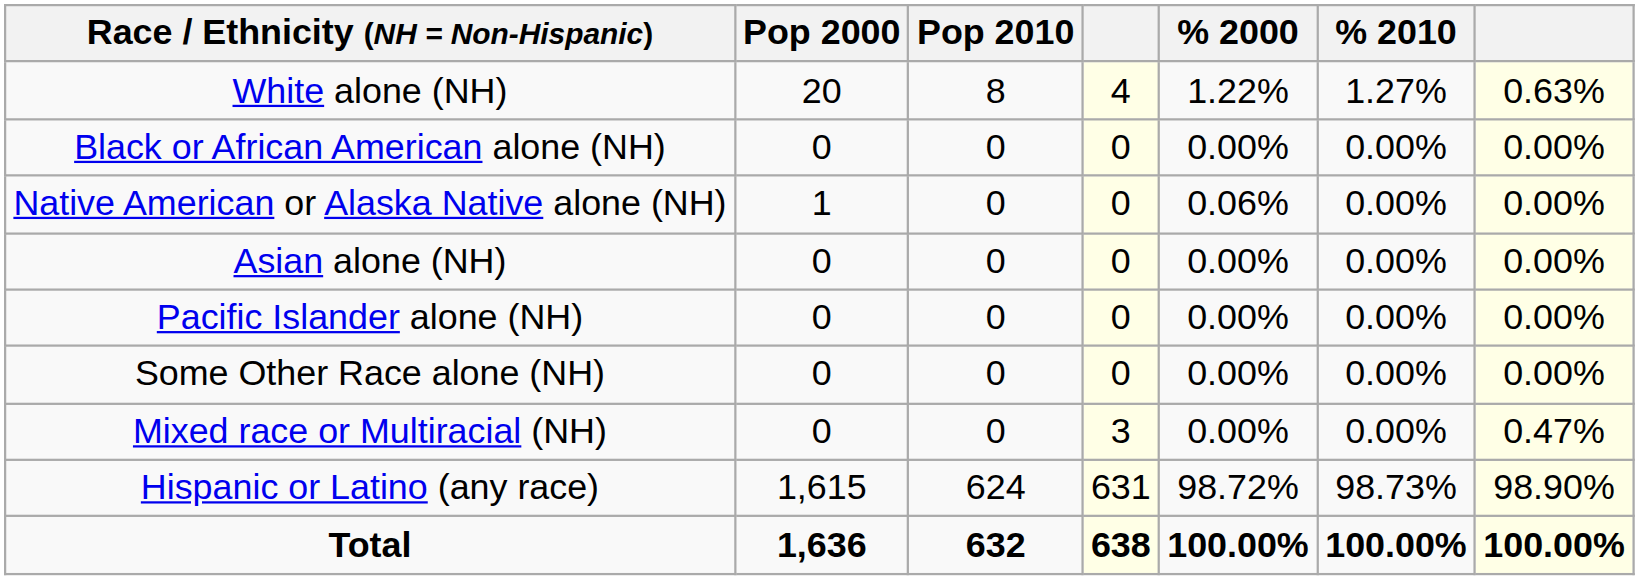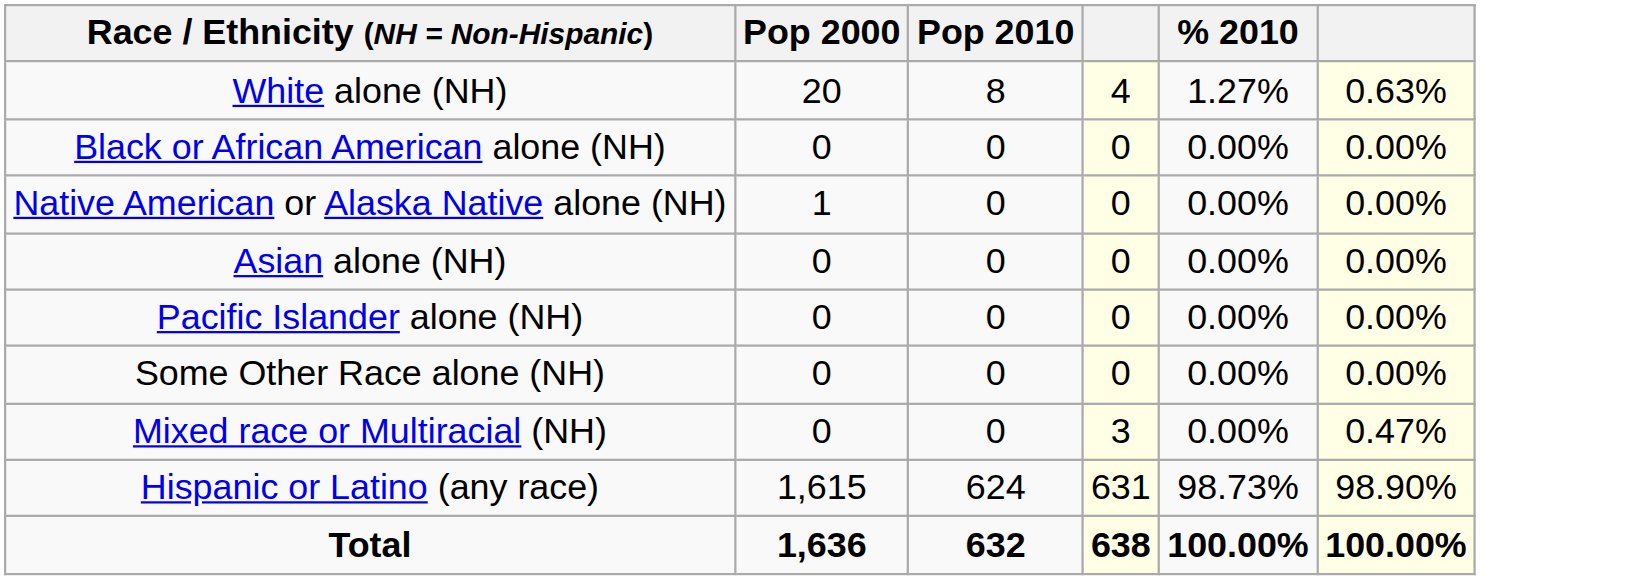- column: (1238, 32)
